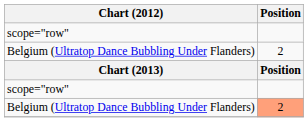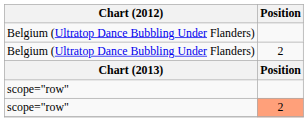(38, 32) scope="row" -> (131, 32) Belgium (Ultratop Dance Bubbling Under Flanders)
(131, 107) Belgium (Ultratop Dance Bubbling Under Flanders) -> (38, 107) scope="row"
